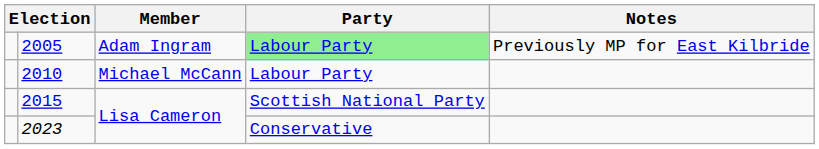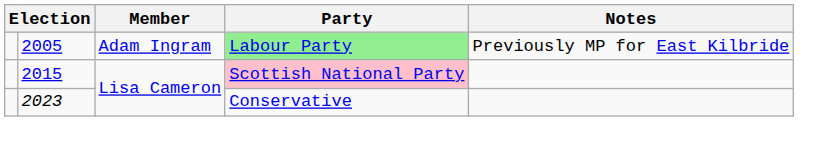- row: (42, 74)
(367, 102) no background -> (347, 74) pink background
